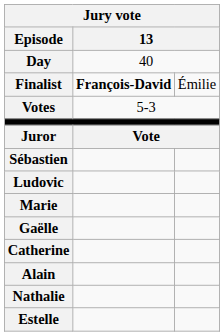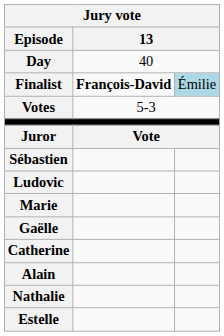(197, 84) no background -> (197, 84) lightblue background
